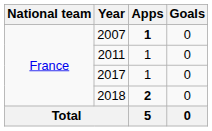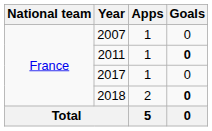(148, 34) bold -> (148, 34) normal
(187, 55) normal -> (187, 55) bold
(148, 95) bold -> (148, 95) normal
(187, 95) normal -> (187, 95) bold
